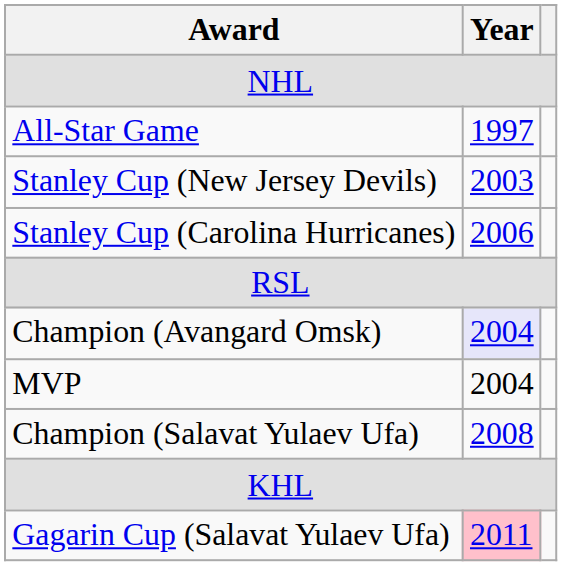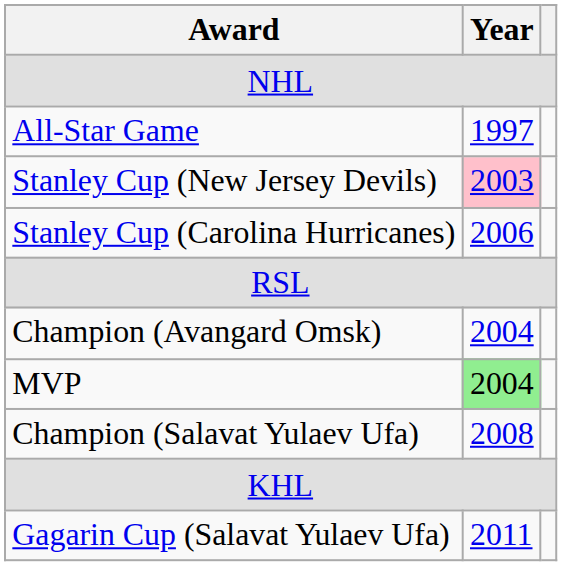(502, 181) no background -> (502, 181) pink background
(502, 332) lavender background -> (502, 332) no background
(502, 383) no background -> (502, 383) lightgreen background
(501, 534) pink background -> (501, 534) no background
